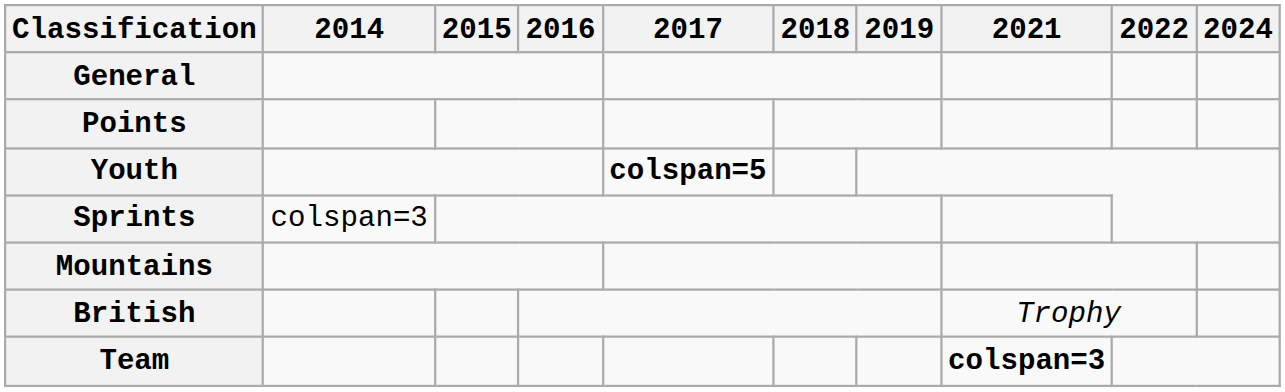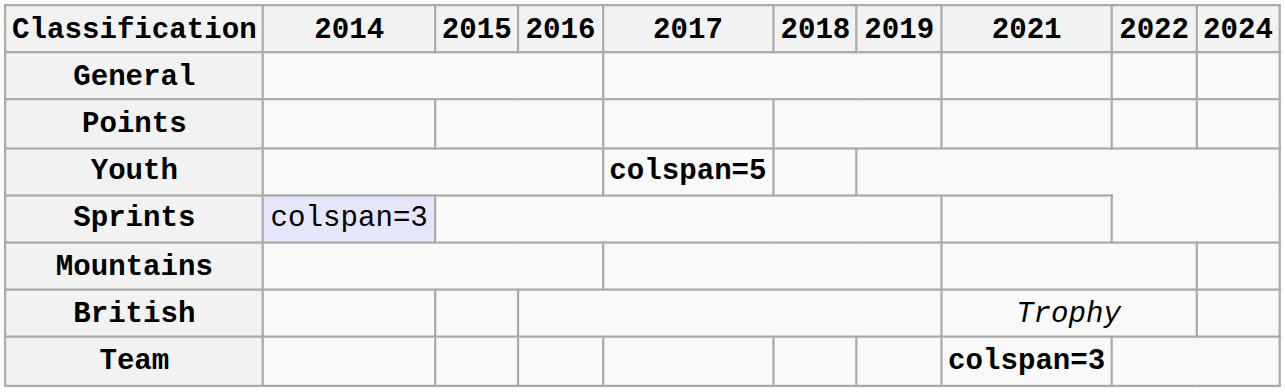(349, 219) no background -> (349, 219) lavender background
